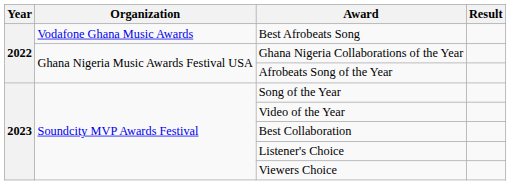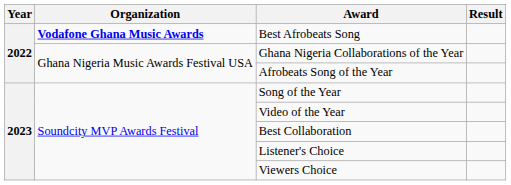(115, 33) normal -> (121, 33) bold
